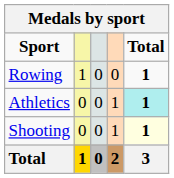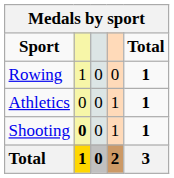(146, 102) paleturquoise background -> (146, 102) no background
(82, 131) normal -> (82, 131) bold
(146, 131) lightyellow background -> (146, 131) no background
